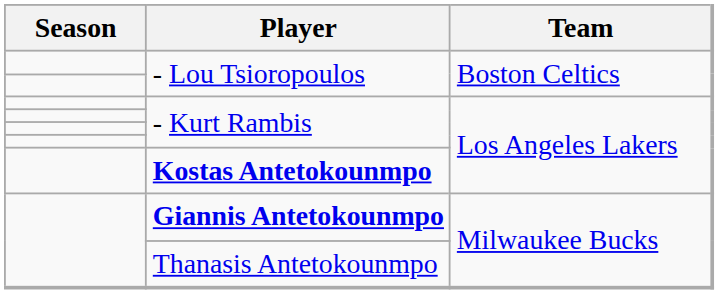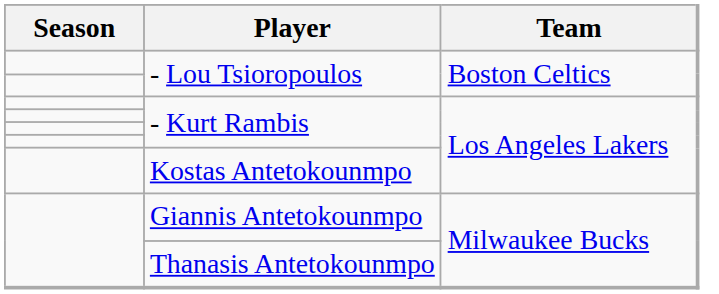(292, 170) bold -> (281, 170) normal
(298, 216) bold -> (286, 216) normal
